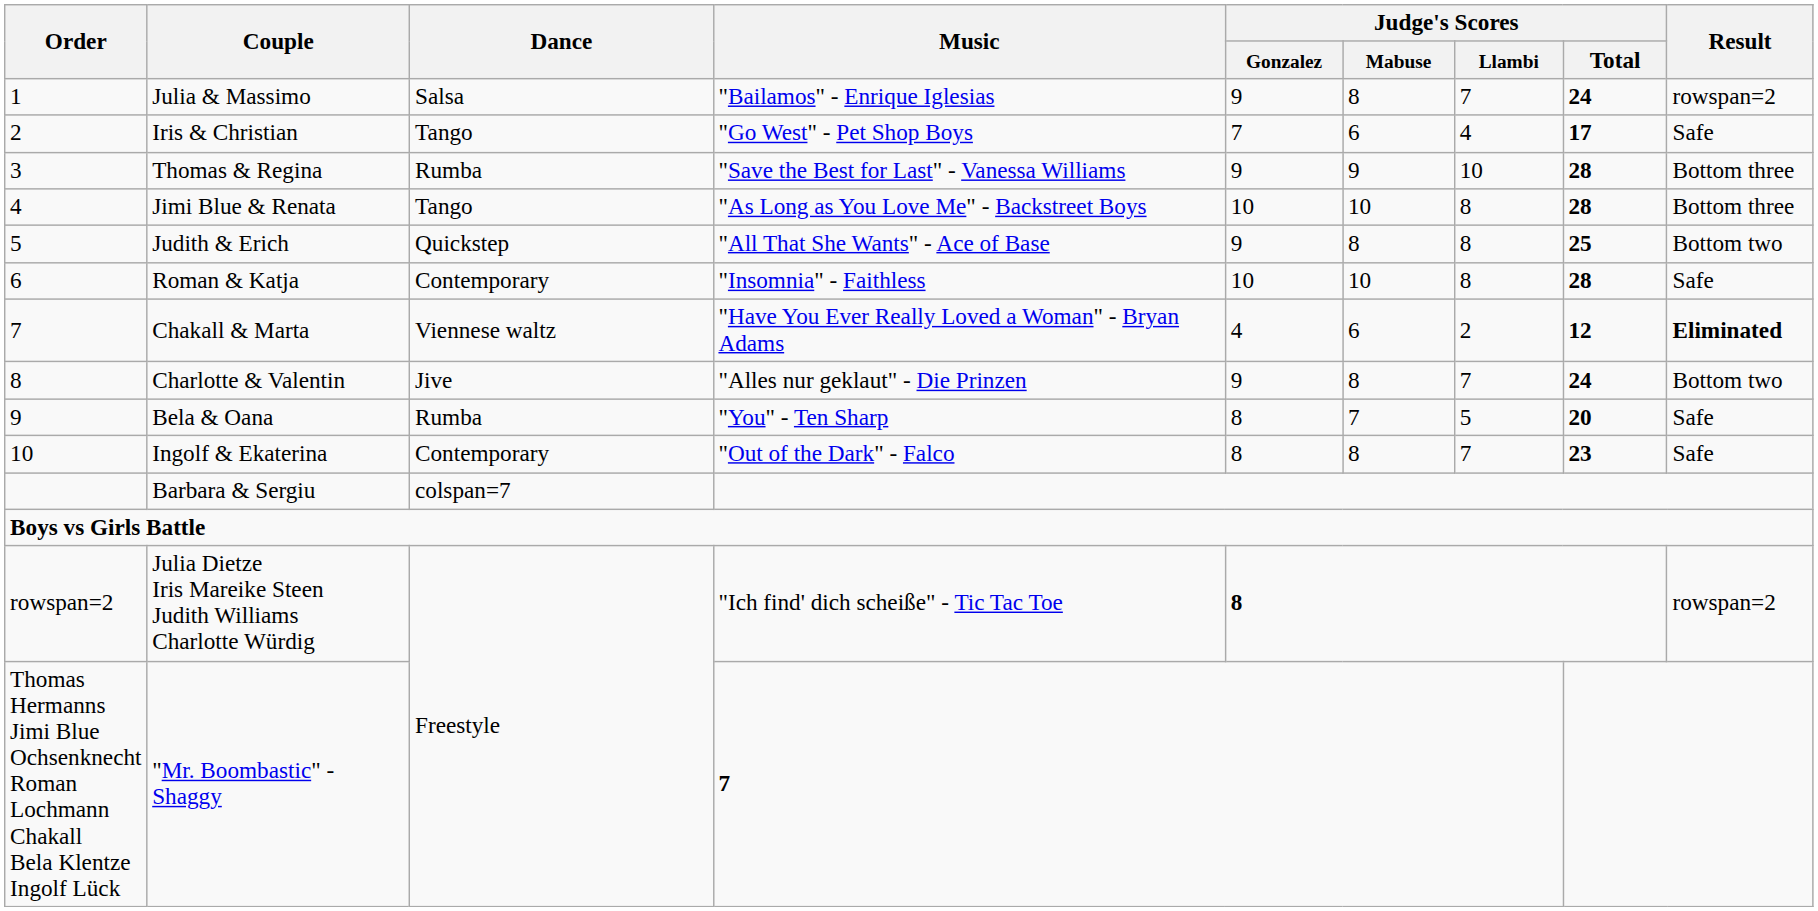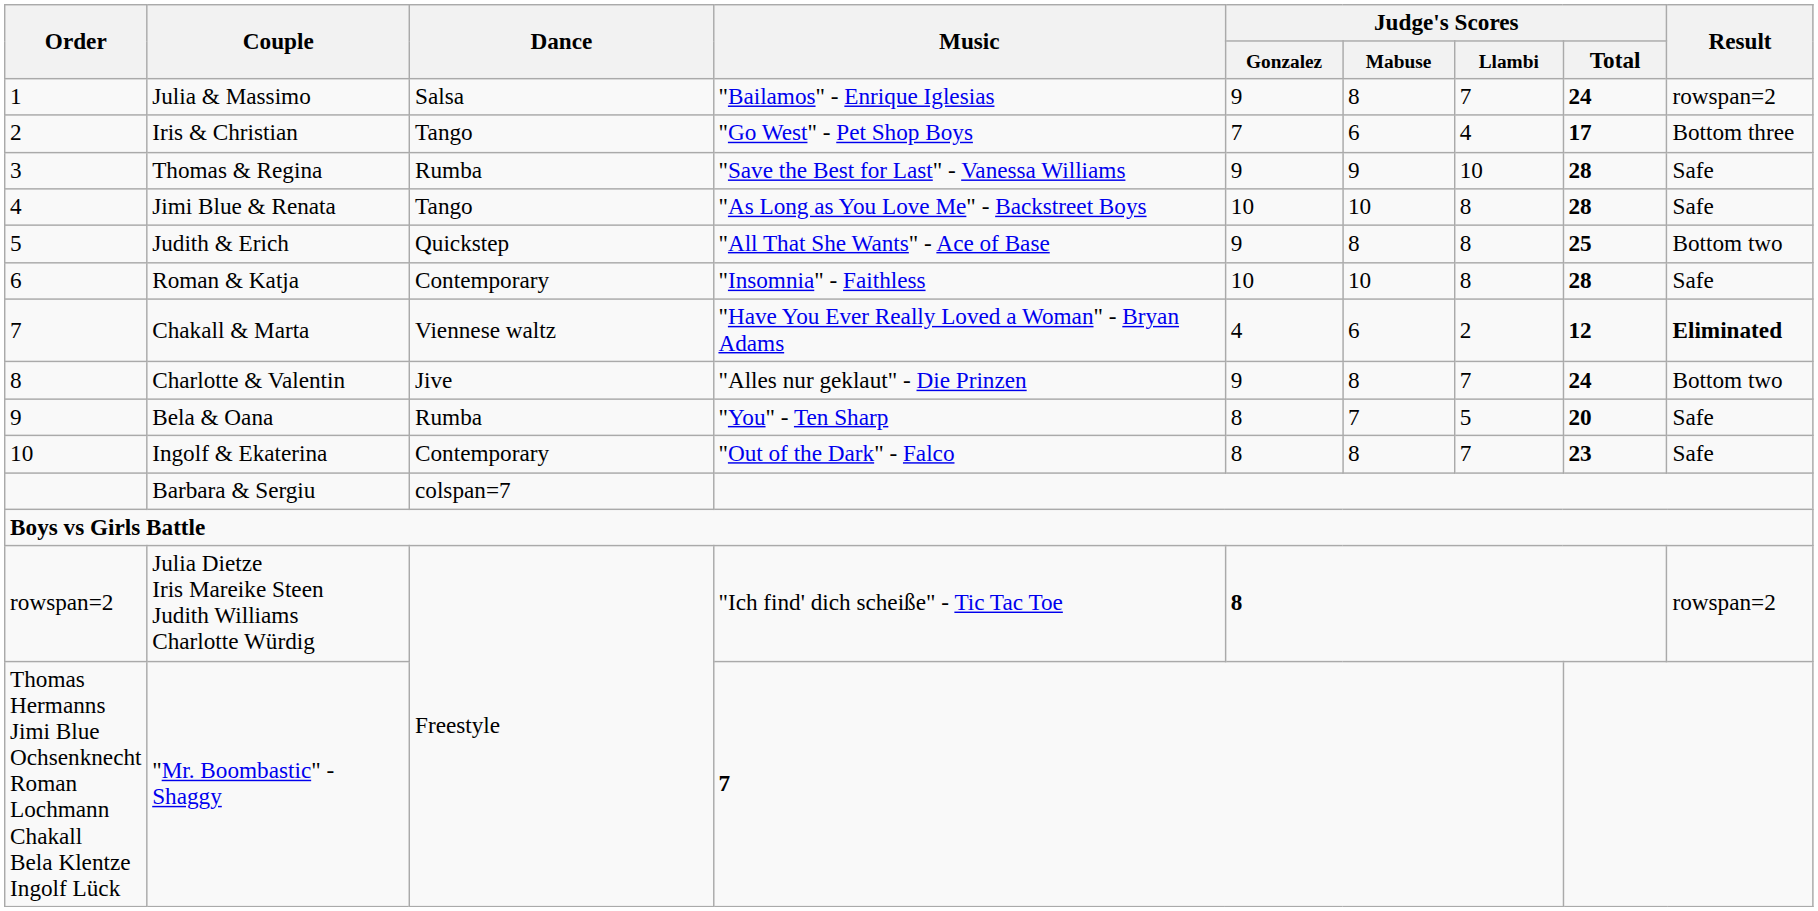(1693, 133) Safe -> (1733, 133) Bottom three
(1733, 170) Bottom three -> (1693, 170) Safe
(1733, 206) Bottom three -> (1693, 206) Safe
